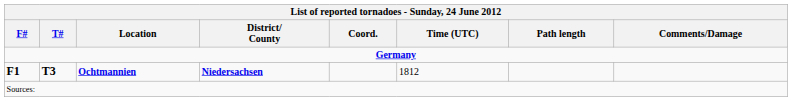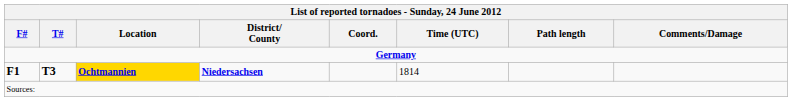(107, 71) no background -> (107, 71) gold background
(409, 71) 1812 -> (409, 71) 1814
